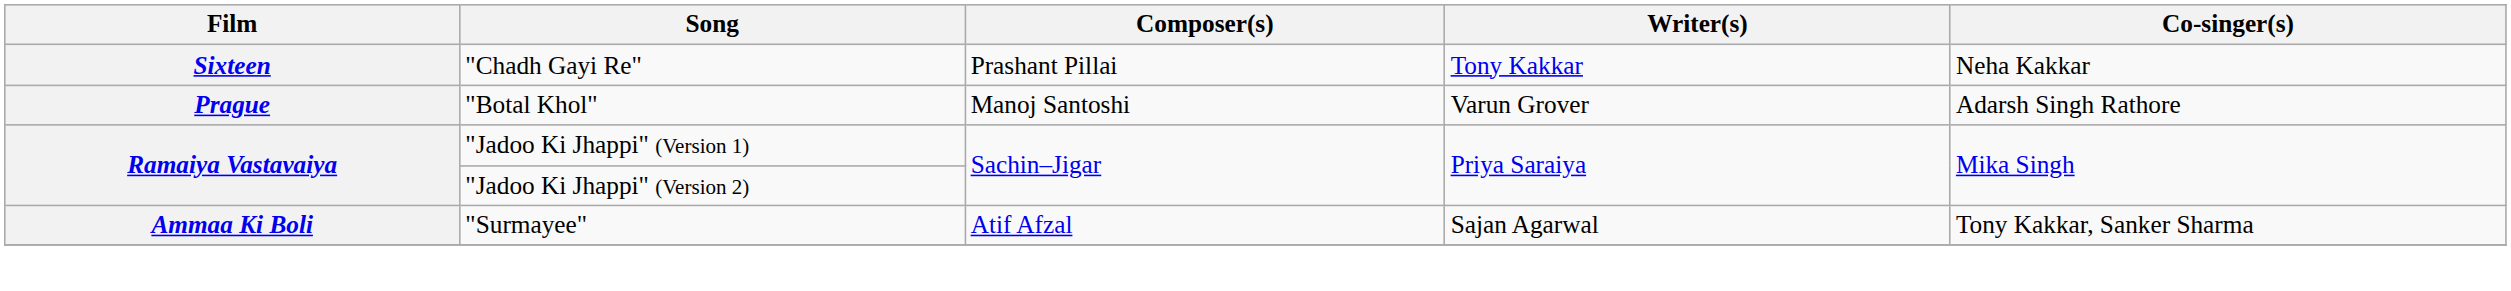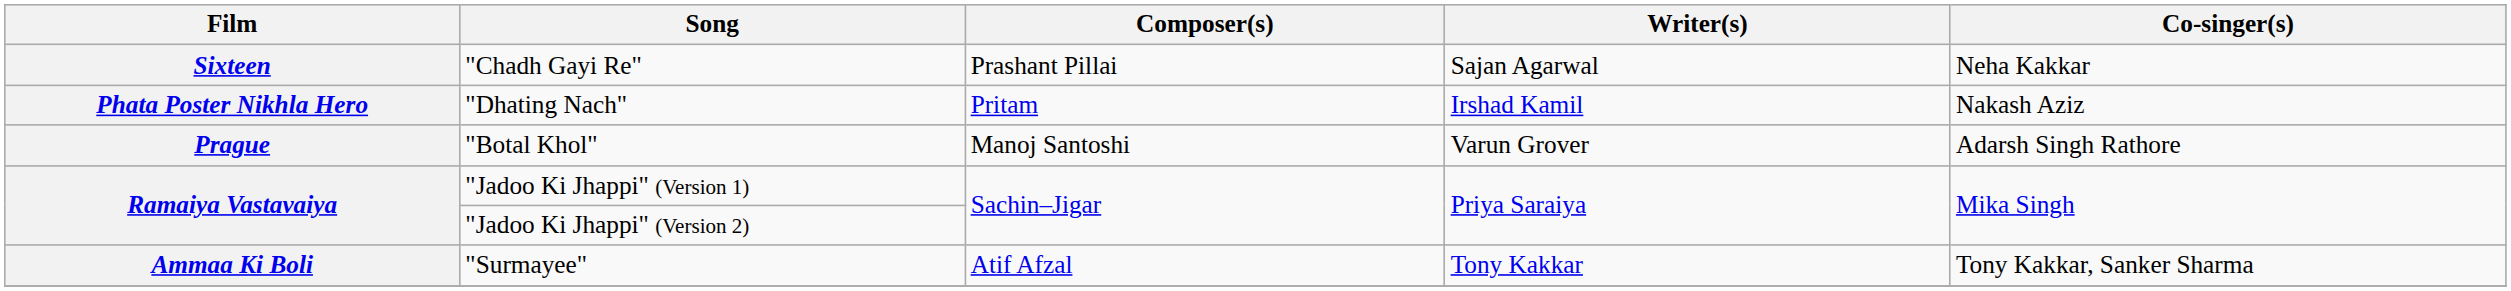(1517, 64) Tony Kakkar -> (1525, 64) Sajan Agarwal
+ row: (546, 104)
(1525, 225) Sajan Agarwal -> (1517, 265) Tony Kakkar
